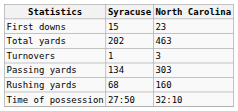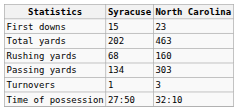rows swapped: (42, 85) <-> (31, 56)
